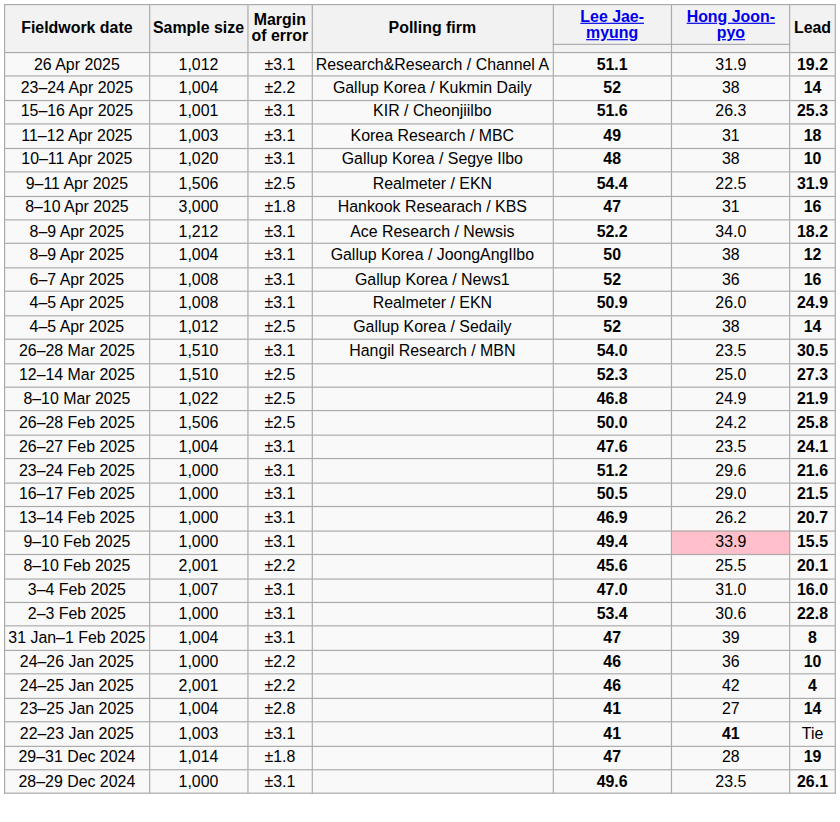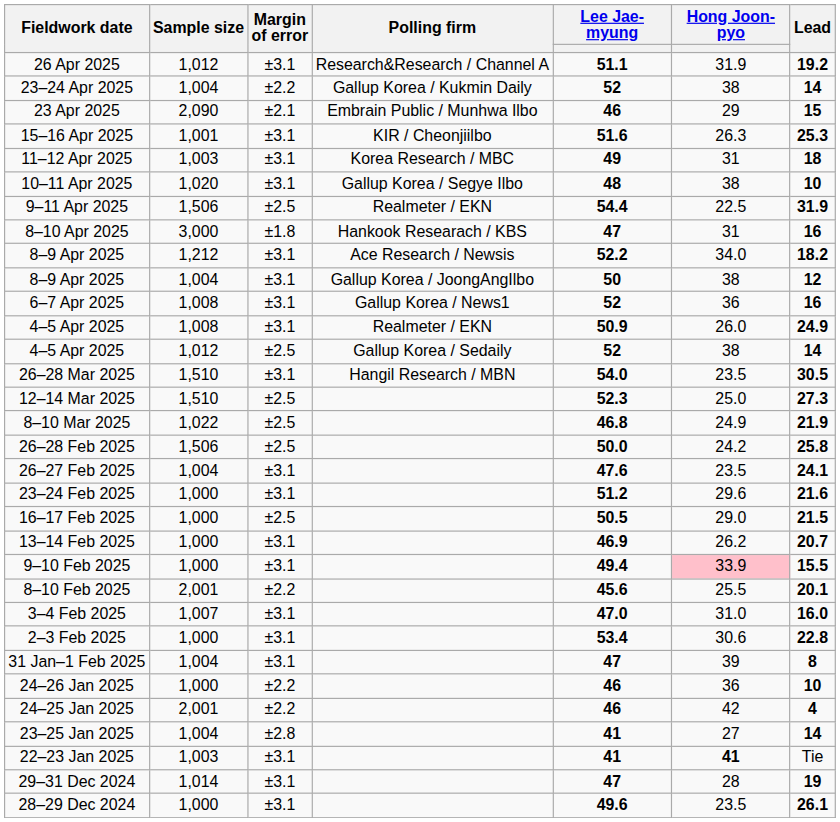+ row: (77, 111)
(280, 494) ±3.1 -> (280, 518) ±2.5
(280, 757) ±1.8 -> (280, 781) ±3.1
